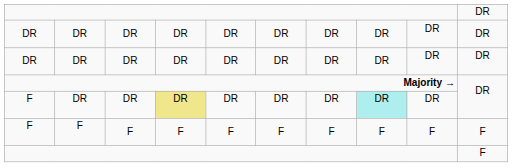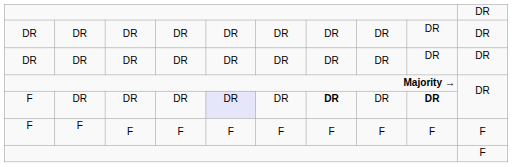(180, 99) khaki background -> (180, 99) no background
(231, 99) no background -> (231, 99) lavender background
(331, 99) normal -> (331, 99) bold
(382, 99) paleturquoise background -> (382, 99) no background
(432, 99) normal -> (432, 99) bold
